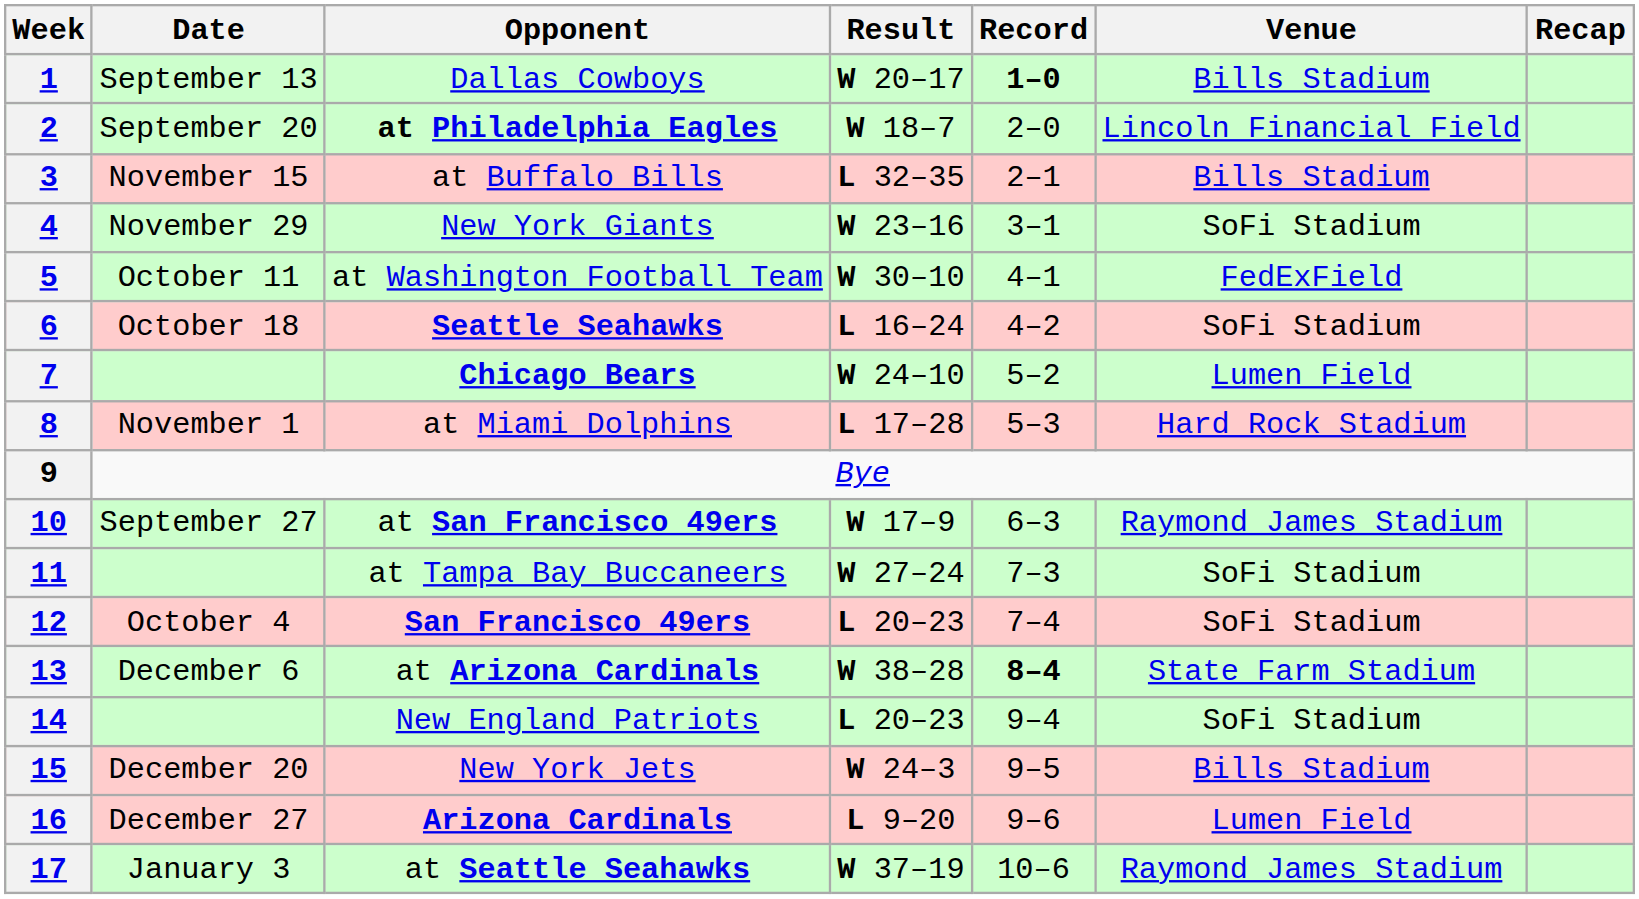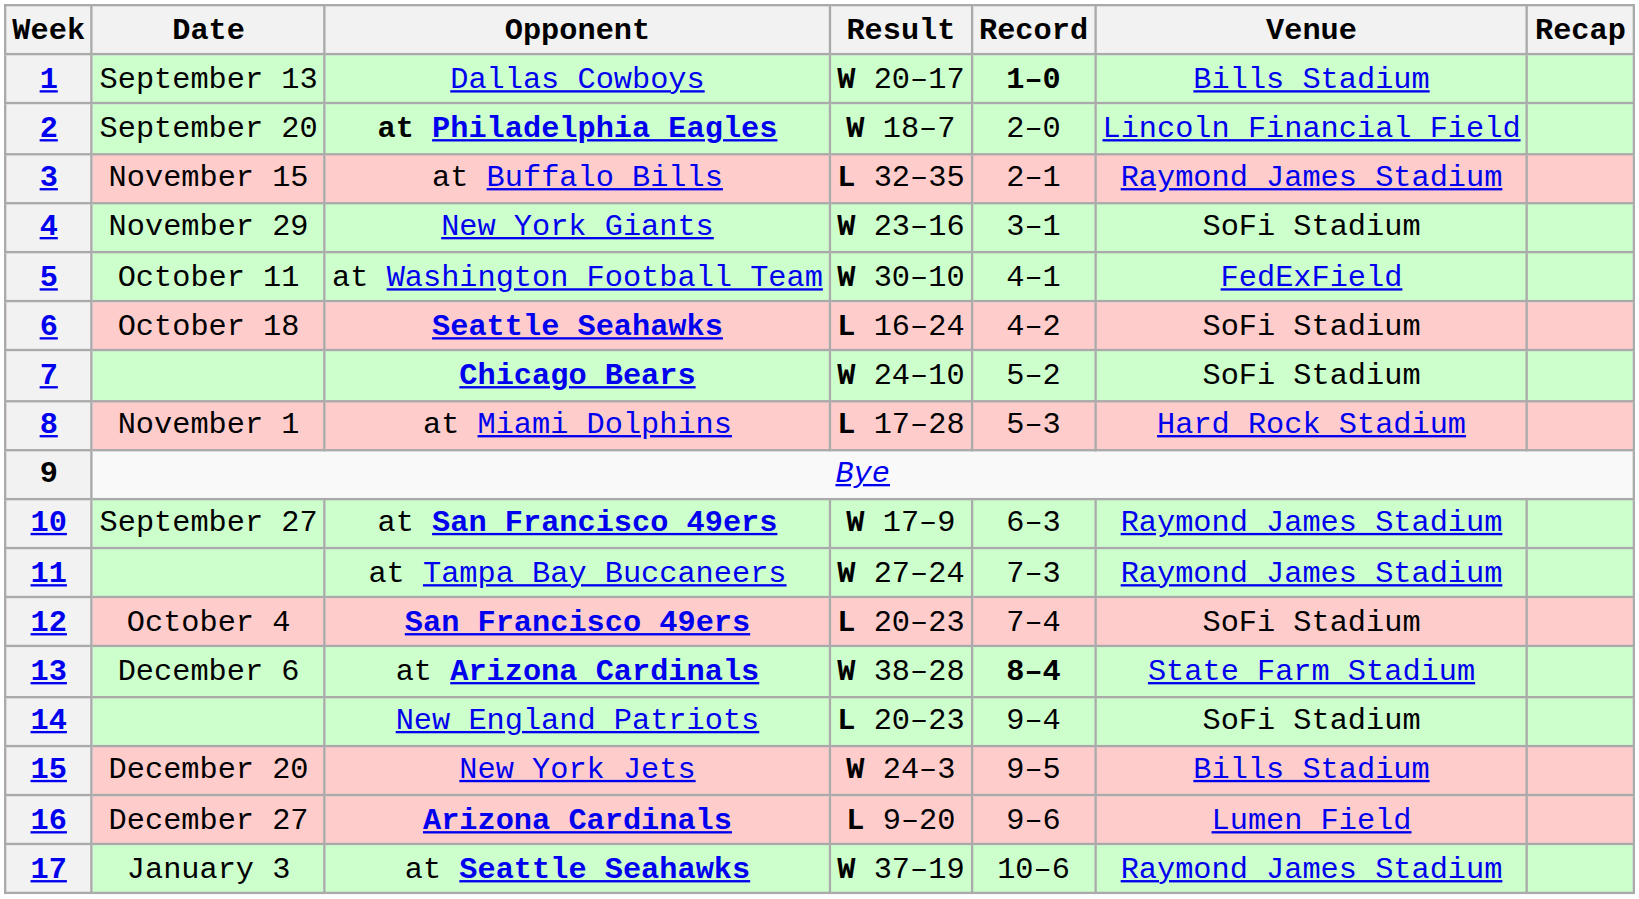(1312, 178) Bills Stadium -> (1312, 178) Raymond James Stadium
(1312, 375) Lumen Field -> (1312, 375) SoFi Stadium
(1312, 573) SoFi Stadium -> (1312, 573) Raymond James Stadium
